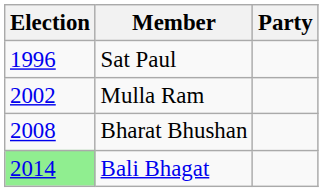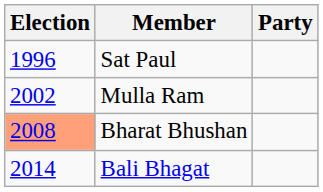(33, 131) no background -> (33, 131) lightsalmon background
(33, 167) lightgreen background -> (33, 167) no background
